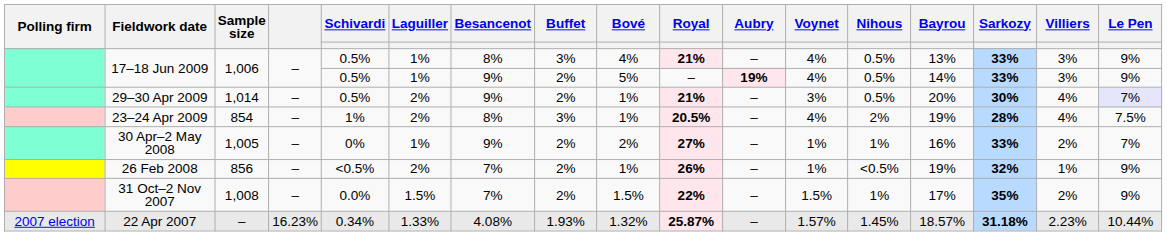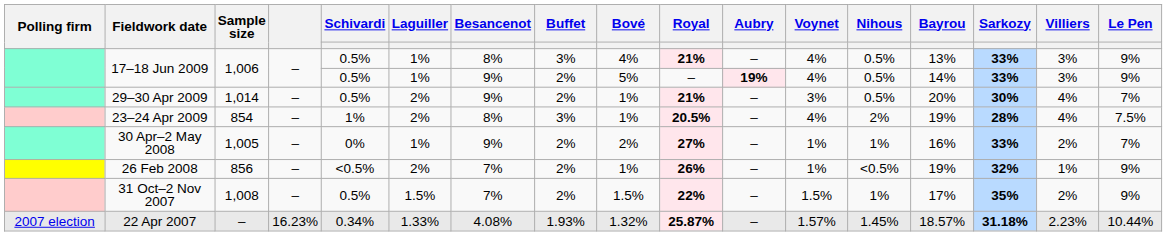(1130, 98) lavender background -> (1130, 98) no background
(355, 195) 0.0% -> (355, 195) 0.5%
